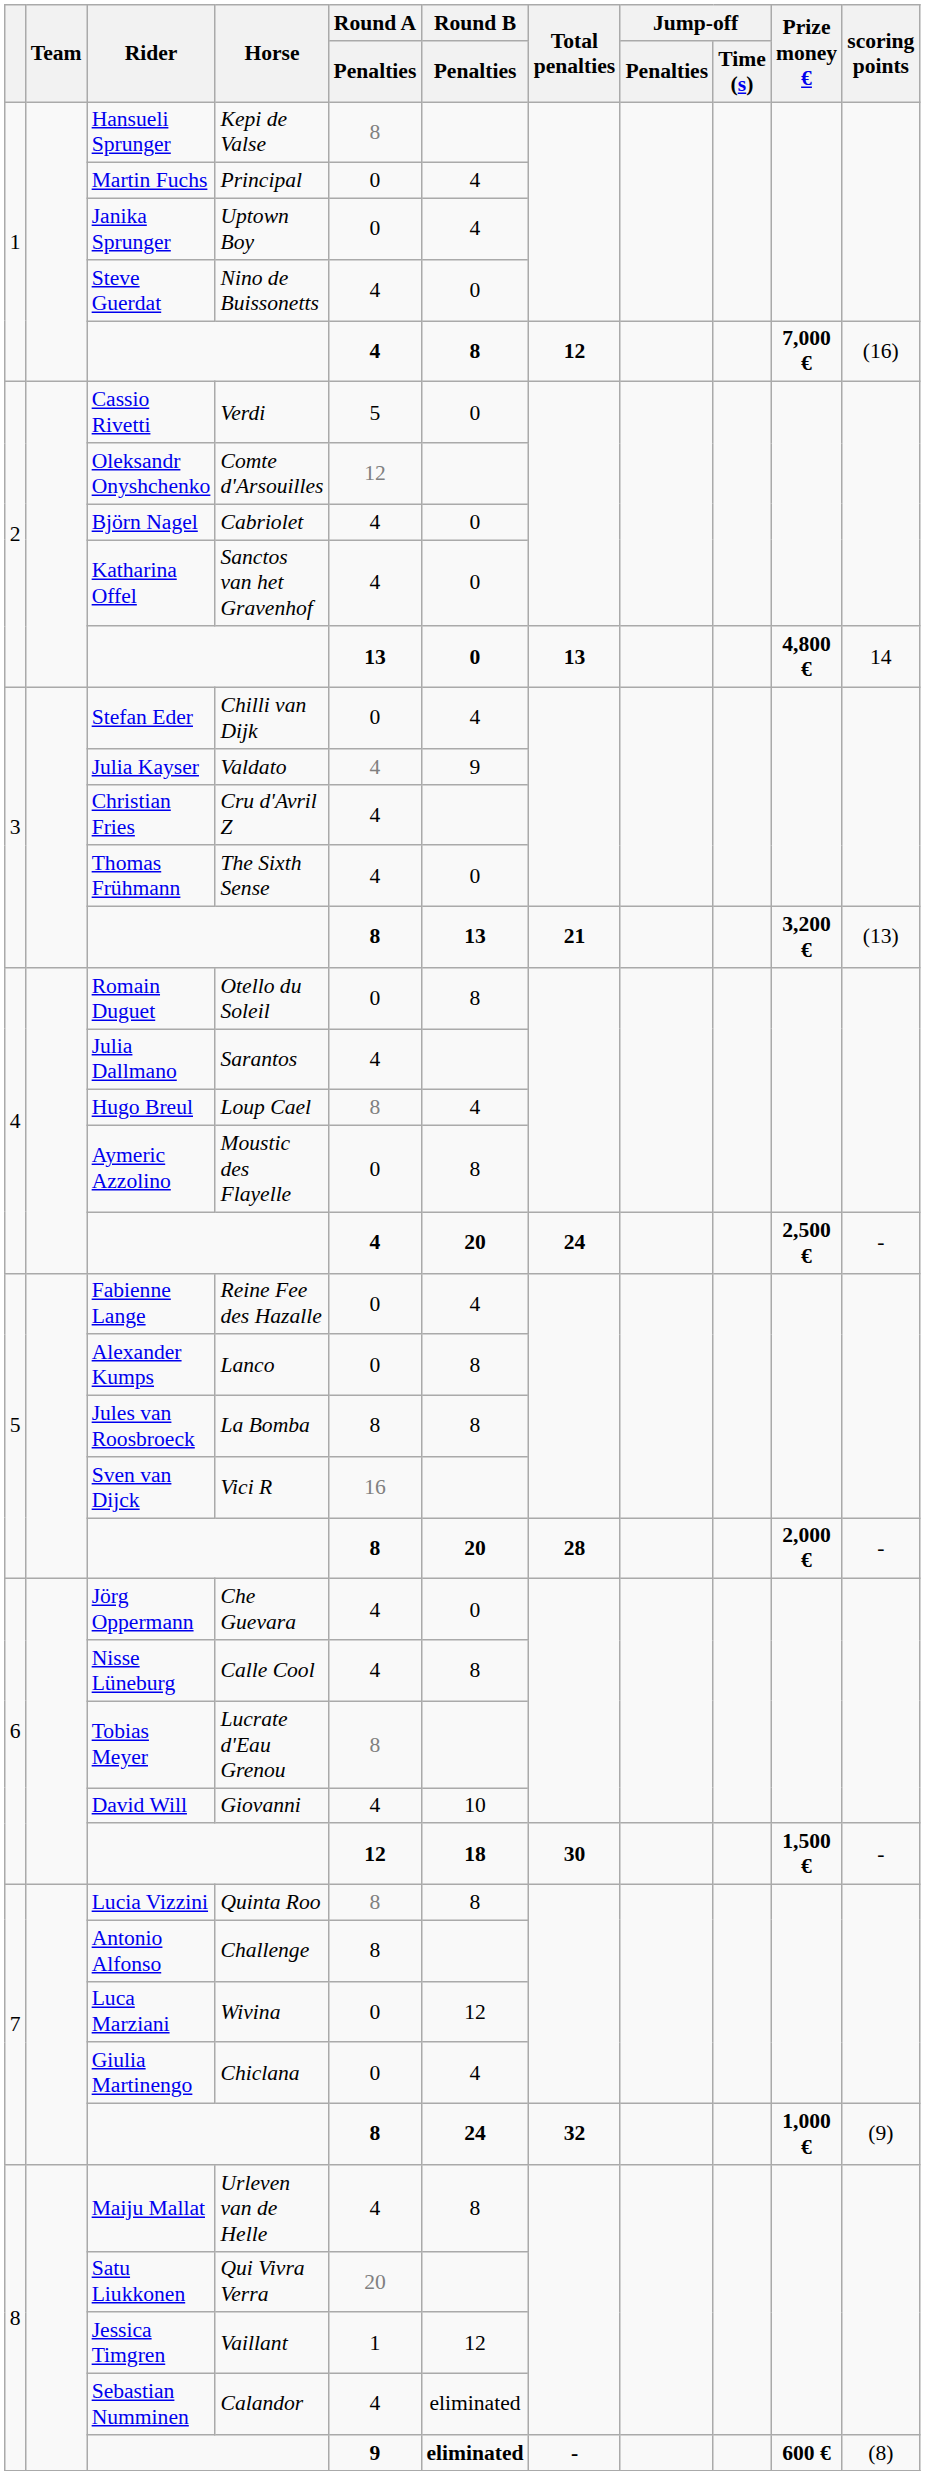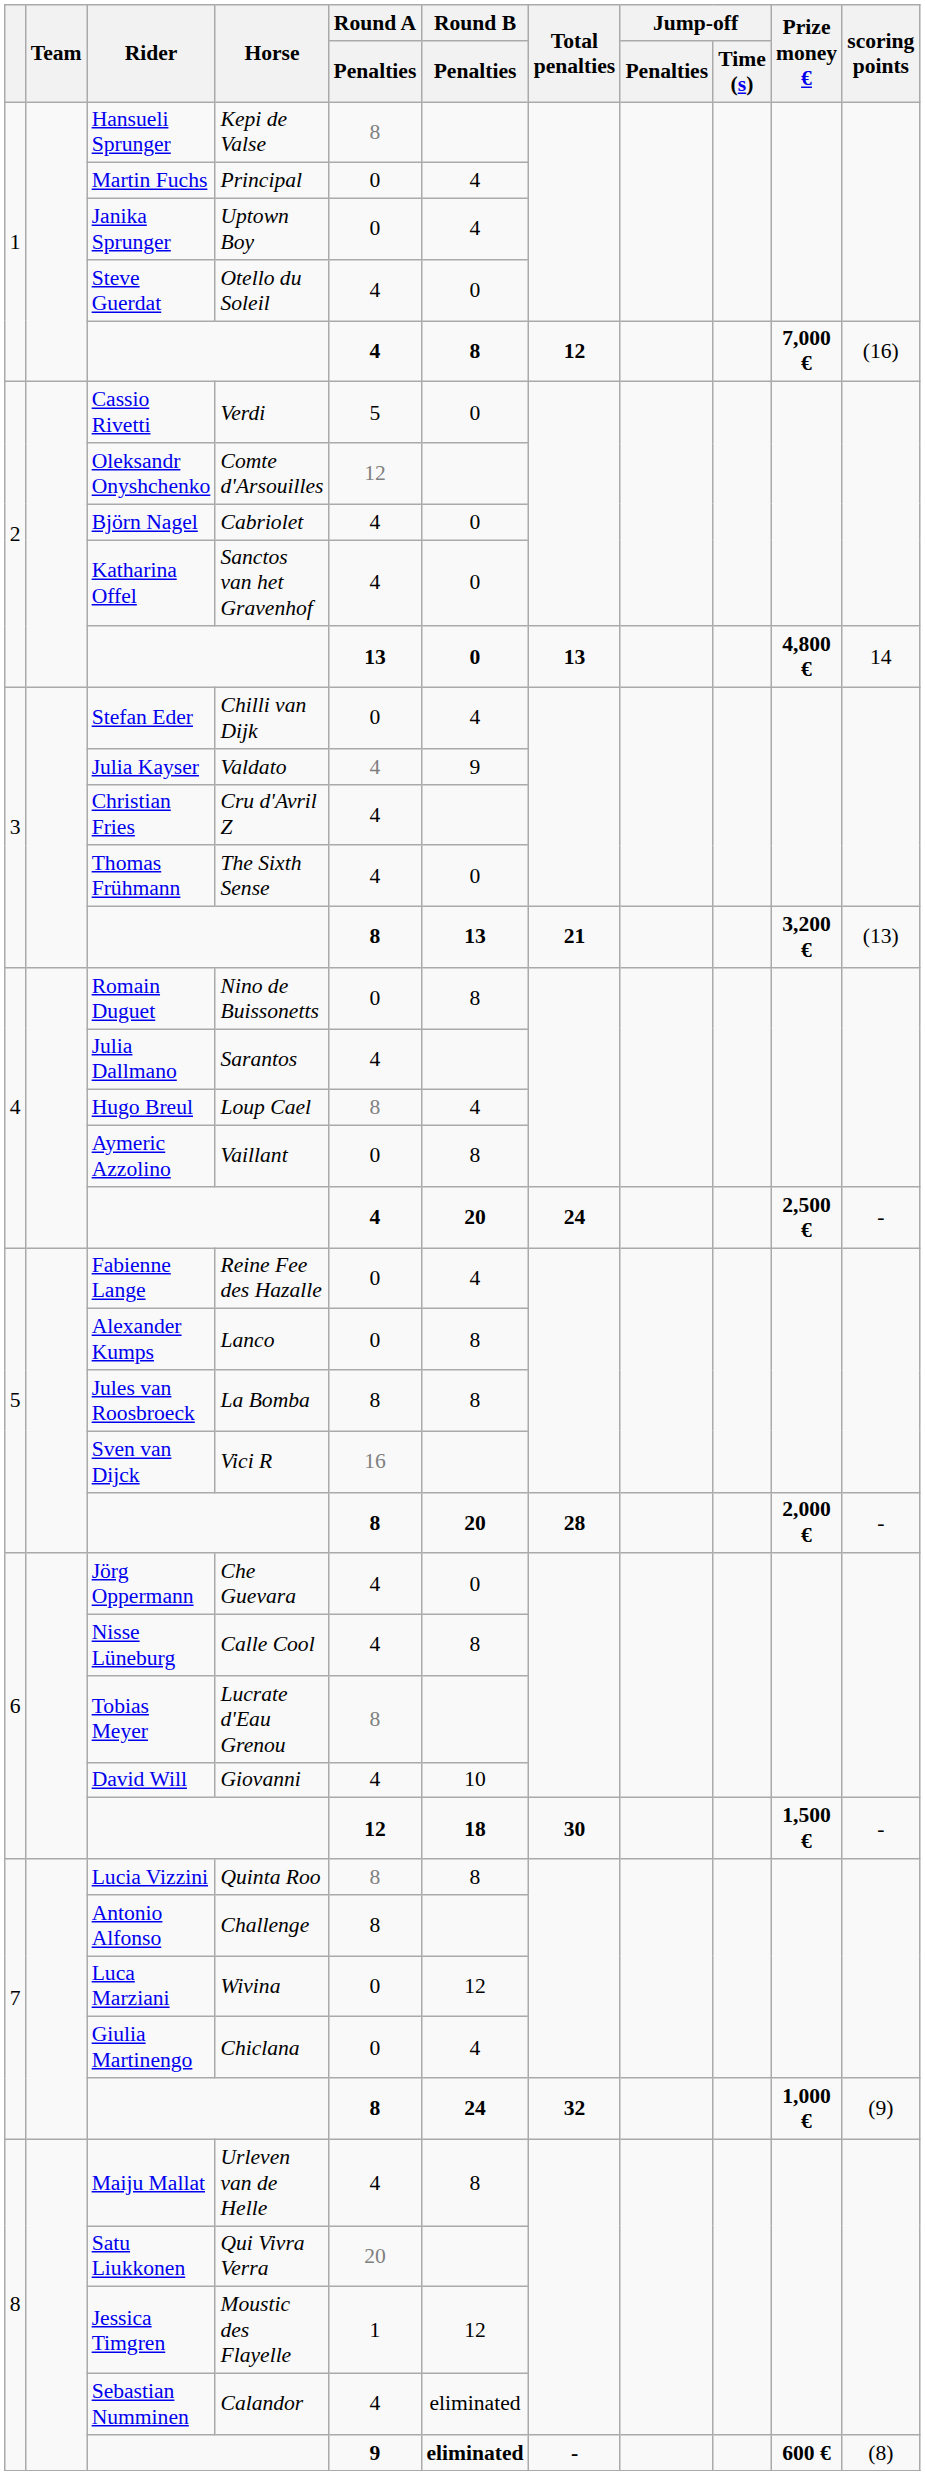(270, 290) Nino de Buissonetts -> (261, 290) Otello du Soleil
(261, 998) Otello du Soleil -> (270, 998) Nino de Buissonetts
(256, 1168) Moustic des Flayelle -> (254, 1155) Vaillant
(254, 2342) Vaillant -> (256, 2330) Moustic des Flayelle
